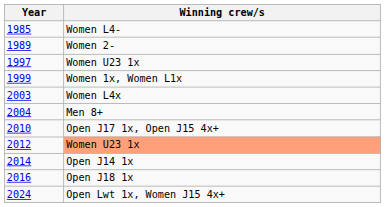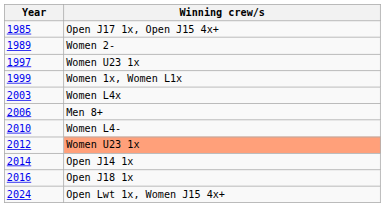(94, 29) Women L4- -> (143, 29) Open J17 1x, Open J15 4x+
(19, 112) 2004 -> (19, 112) 2006
(143, 128) Open J17 1x, Open J15 4x+ -> (94, 128) Women L4-
